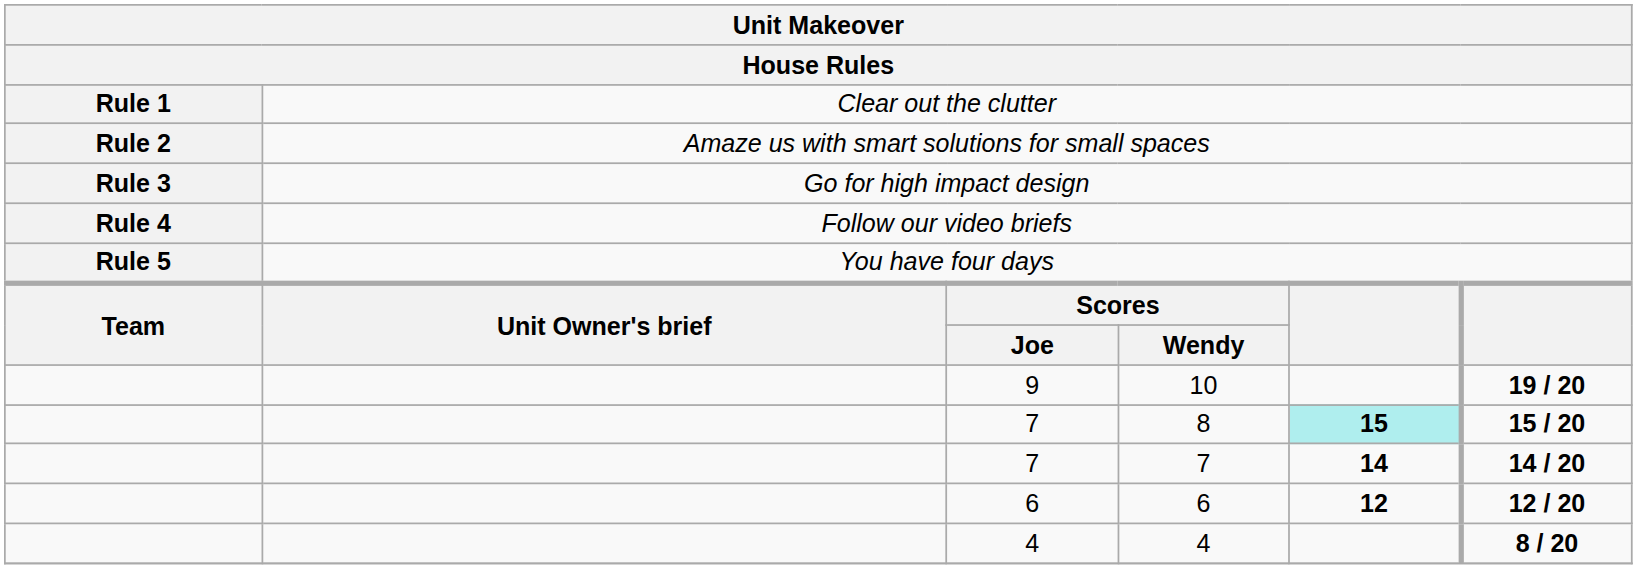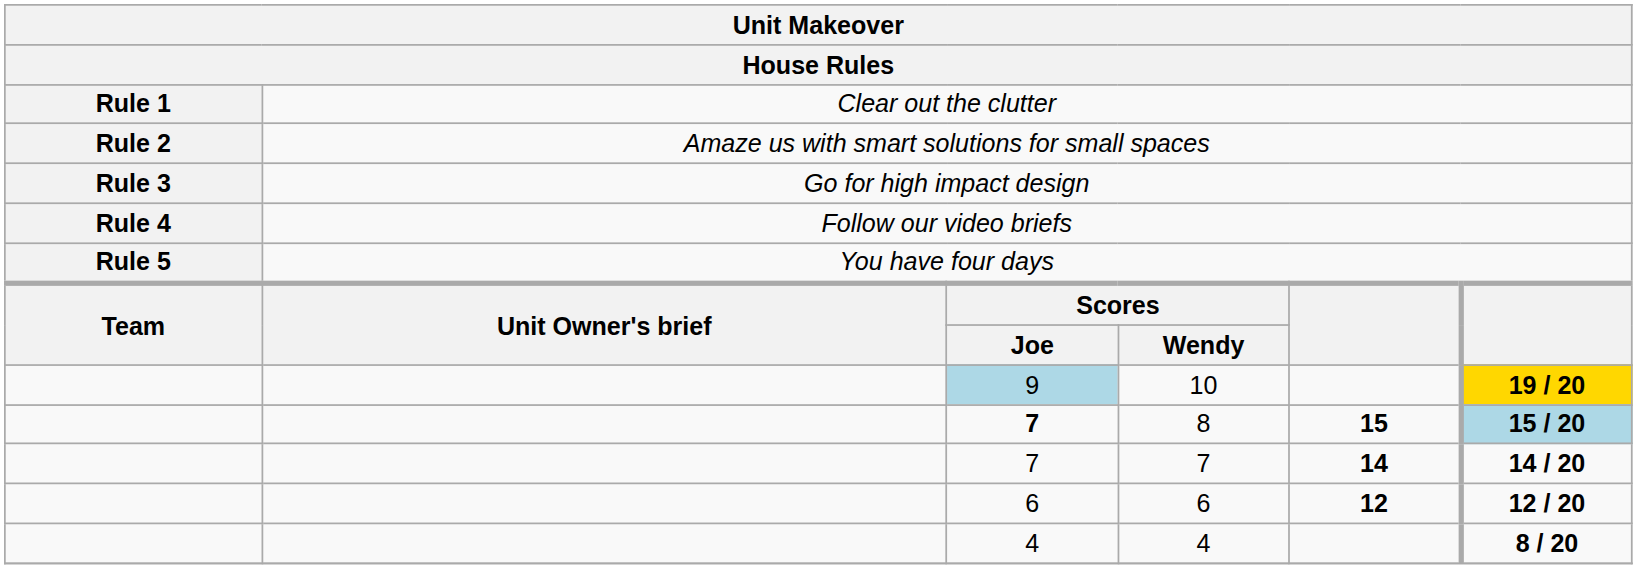(1032, 385) no background -> (1032, 385) lightblue background
(1547, 385) no background -> (1547, 385) gold background
(1032, 424) normal -> (1032, 424) bold
(1374, 424) paleturquoise background -> (1374, 424) no background
(1547, 424) no background -> (1547, 424) lightblue background
